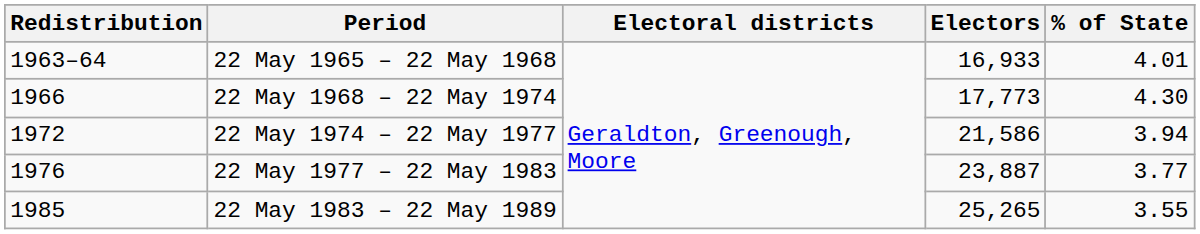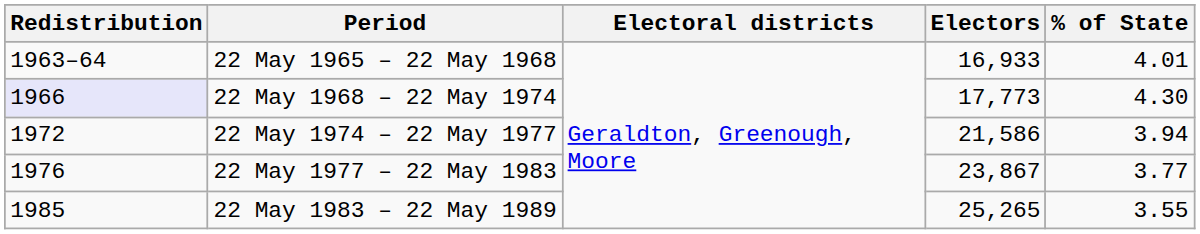(38, 98) no background -> (38, 98) lavender background
(999, 173) 23,887 -> (999, 173) 23,867
